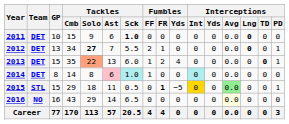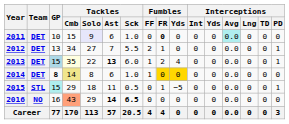(91, 36) no background -> (91, 36) lavender background
(132, 36) bold -> (132, 36) normal
(163, 36) normal -> (163, 36) bold
(232, 36) no background -> (232, 36) paleturquoise background
(249, 36) bold -> (249, 36) normal
(91, 49) bold -> (91, 49) normal
(249, 49) bold -> (249, 49) normal
(56, 62) no background -> (56, 62) lightblue background
(71, 62) no background -> (71, 62) lightyellow background
(91, 62) lightsalmon background -> (91, 62) no background
(112, 62) normal -> (112, 62) bold
(265, 62) bold -> (265, 62) normal
(56, 74) normal -> (56, 74) bold
(71, 74) no background -> (71, 74) khaki background
(112, 74) pink background -> (112, 74) no background
(132, 74) paleturquoise background -> (132, 74) no background
(163, 74) no background -> (163, 74) gold background
(178, 74) no background -> (178, 74) gold background
(196, 74) paleturquoise background -> (196, 74) no background
(56, 87) no background -> (56, 87) paleturquoise background
(163, 87) bold -> (163, 87) normal
(196, 87) gold background -> (196, 87) no background
(232, 87) lightgreen background -> (232, 87) no background
(71, 100) no background -> (71, 100) lightsalmon background
(112, 100) normal -> (112, 100) bold
(132, 100) normal -> (132, 100) bold
(232, 100) lightyellow background -> (232, 100) no background
